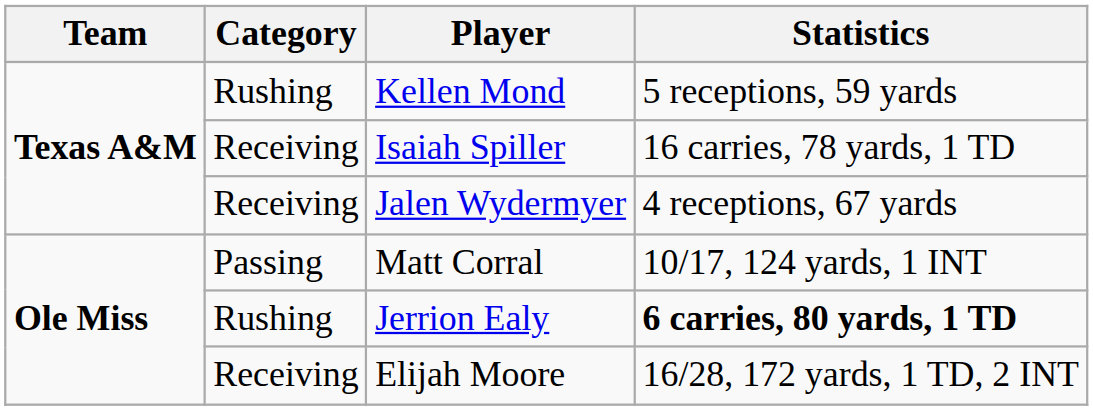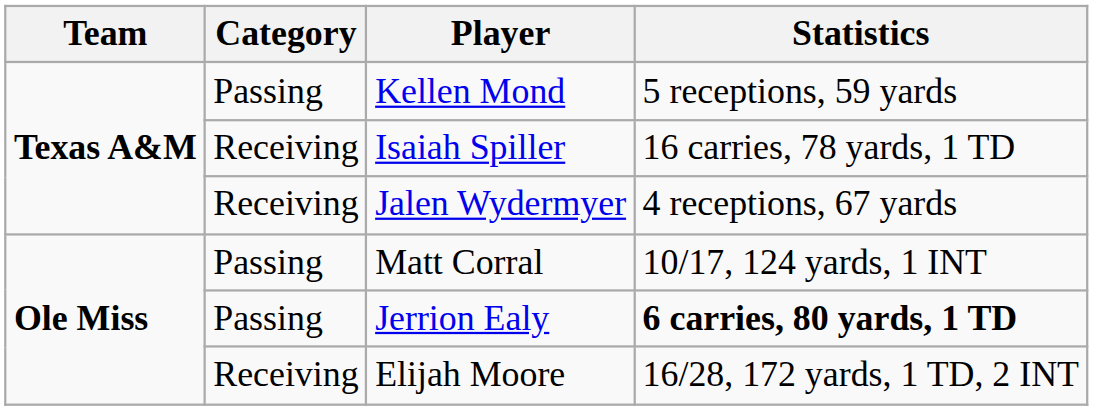(273, 90) Rushing -> (268, 90) Passing
(273, 317) Rushing -> (268, 317) Passing
